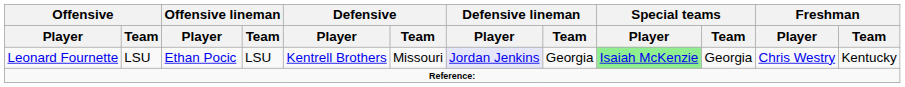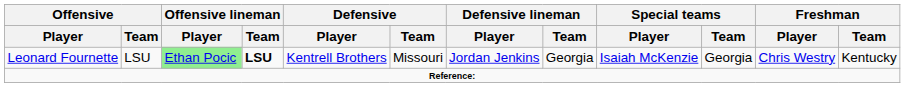(200, 57) no background -> (200, 57) lightgreen background
(258, 57) normal -> (258, 57) bold
(494, 57) lavender background -> (494, 57) no background
(649, 57) lightgreen background -> (649, 57) no background
